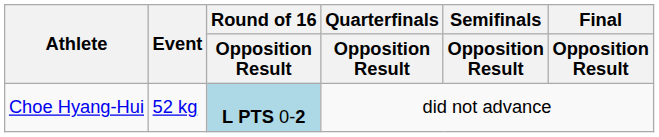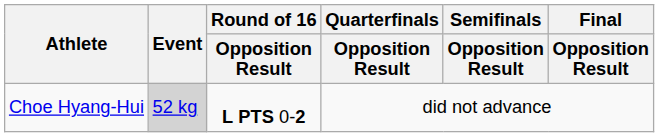(175, 108) no background -> (175, 108) lightgrey background
(264, 118) lightblue background -> (264, 118) no background
